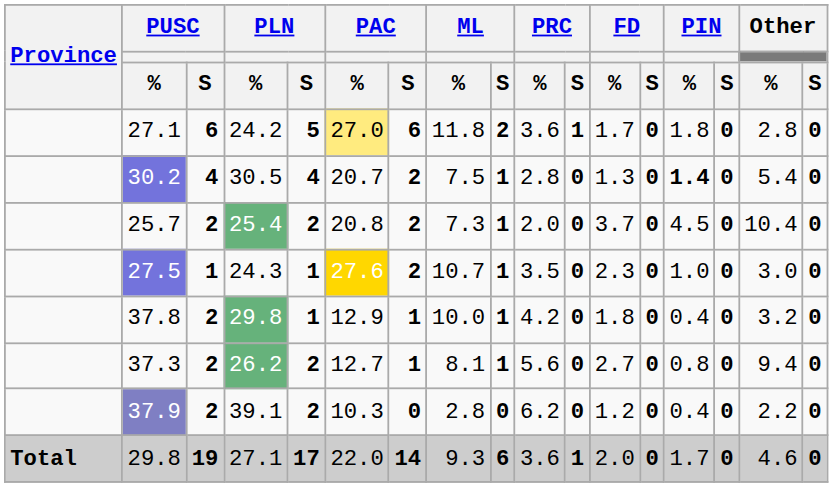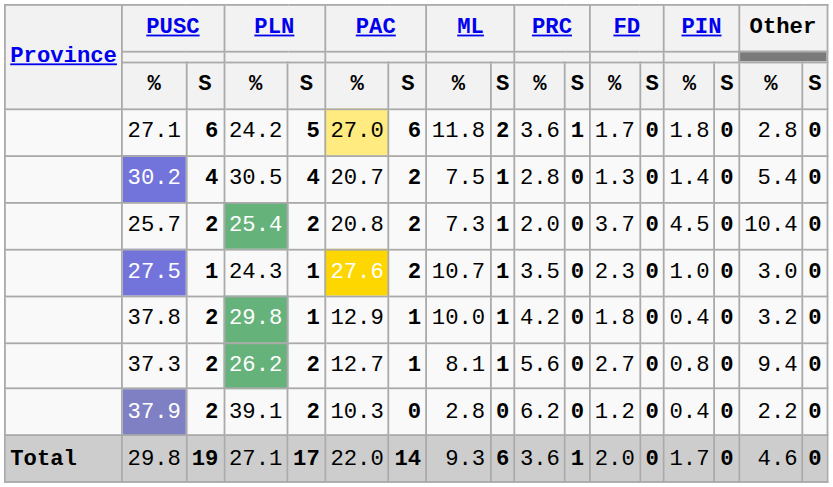(689, 179) bold -> (689, 179) normal
